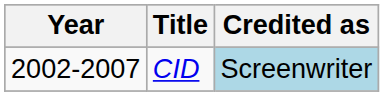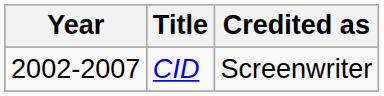(296, 68) lightblue background -> (296, 68) no background
